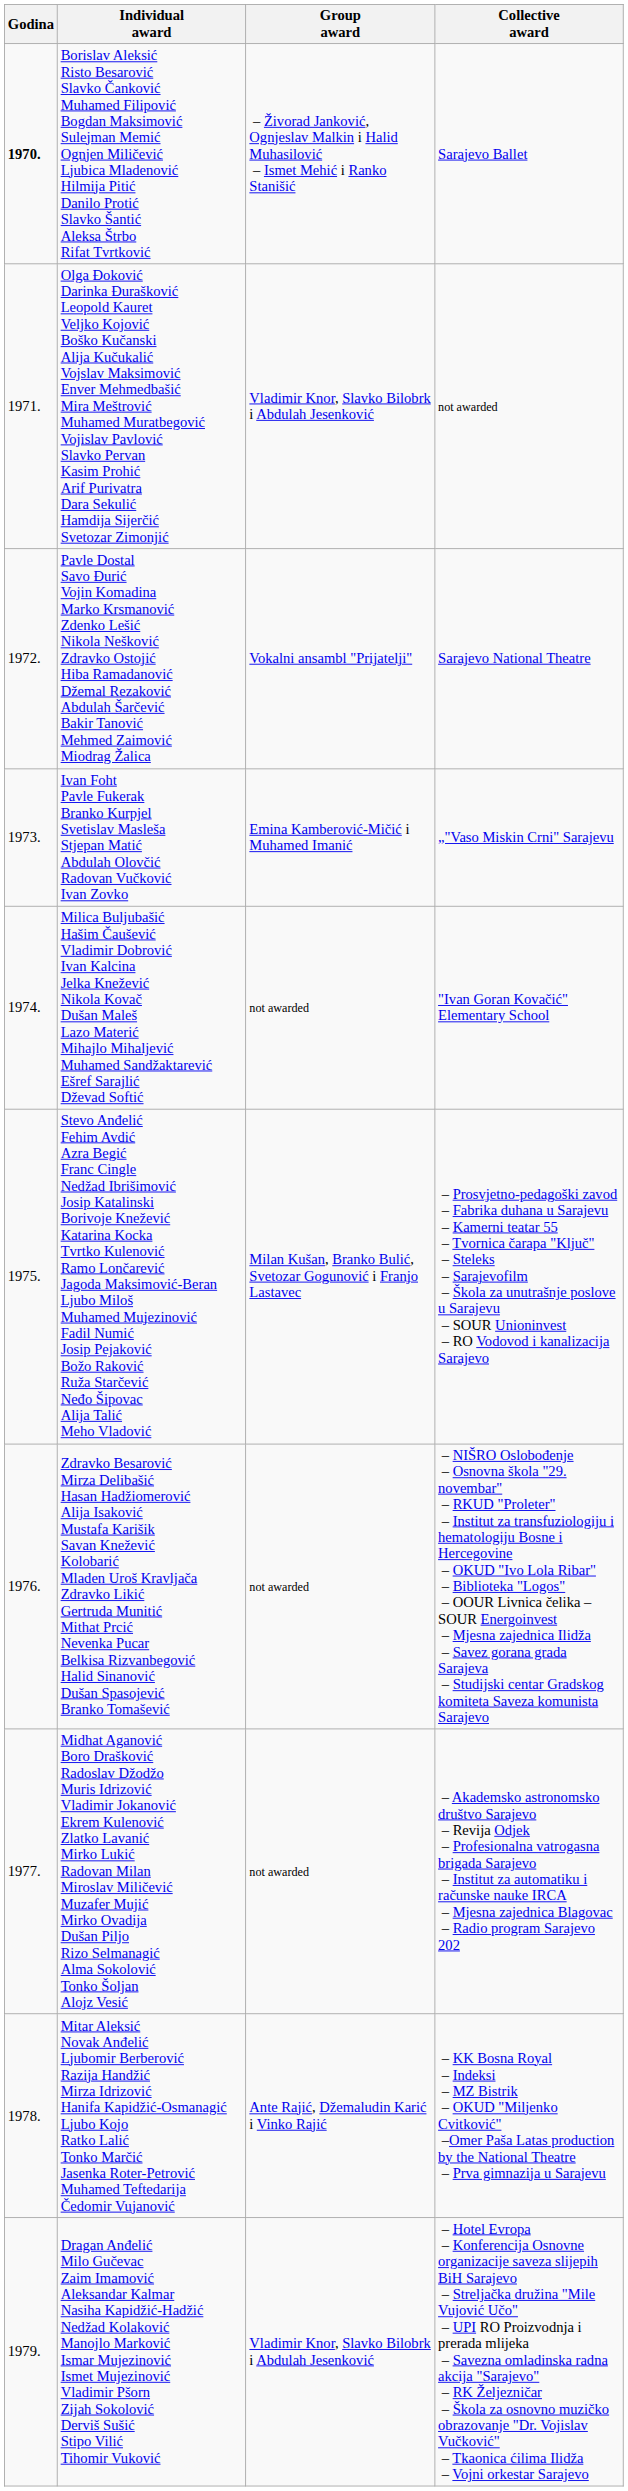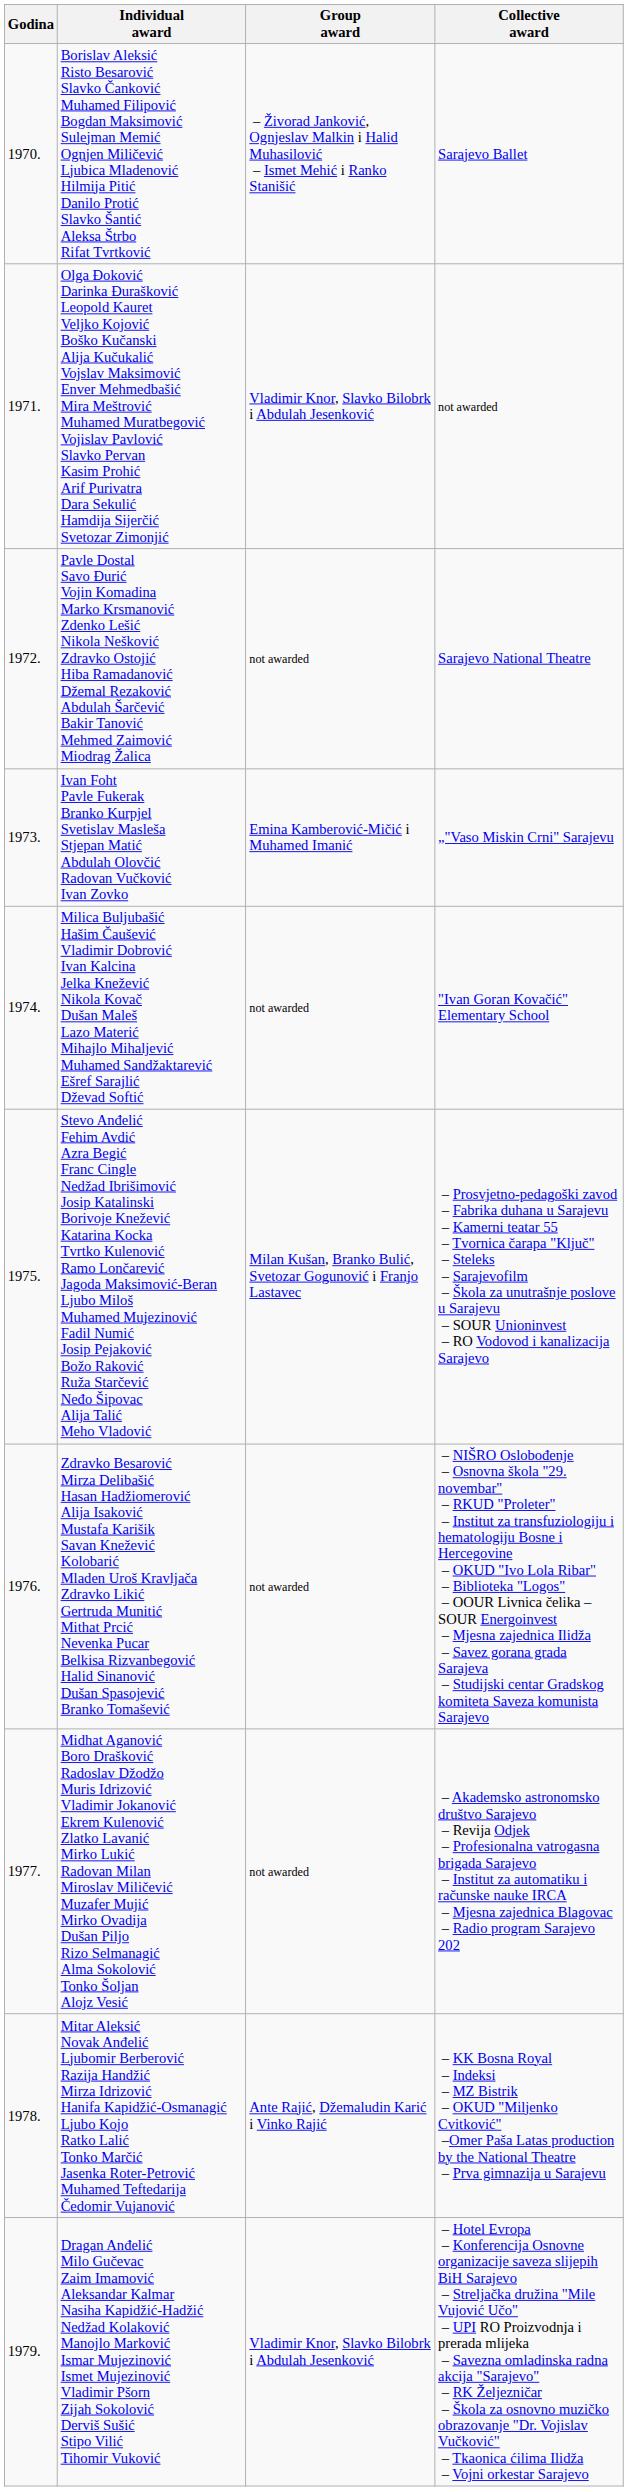(24, 153) bold -> (24, 153) normal
(331, 658) Vokalni ansambl "Prijatelji" -> (279, 659) not awarded
